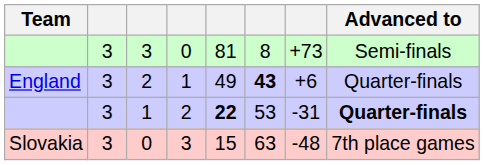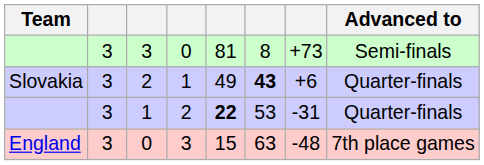(45, 81) England -> (46, 81) Slovakia
(403, 112) bold -> (403, 112) normal
(46, 143) Slovakia -> (45, 143) England
